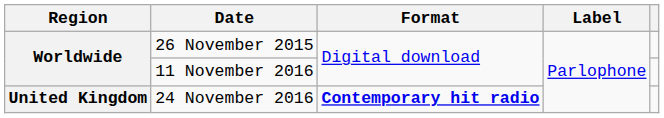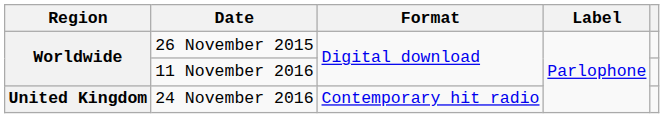(431, 99) bold -> (431, 99) normal
